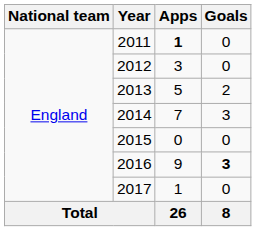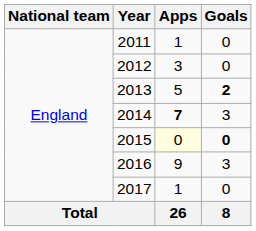(178, 41) bold -> (178, 41) normal
(226, 90) normal -> (226, 90) bold
(178, 115) normal -> (178, 115) bold
(178, 139) no background -> (178, 139) lightyellow background
(226, 139) normal -> (226, 139) bold
(226, 164) bold -> (226, 164) normal
